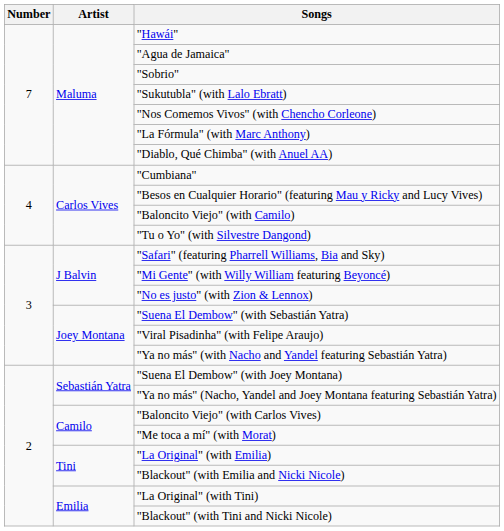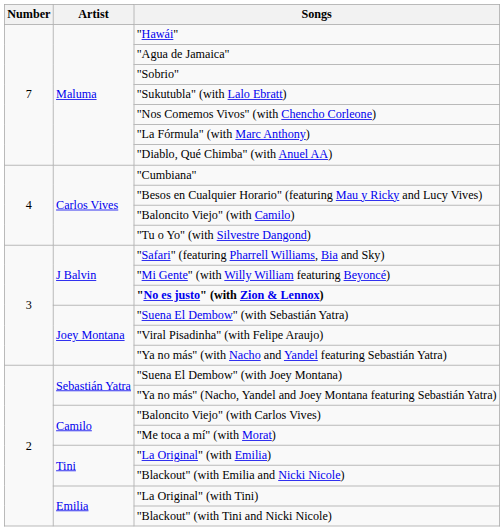(225, 295) normal -> (230, 295) bold
